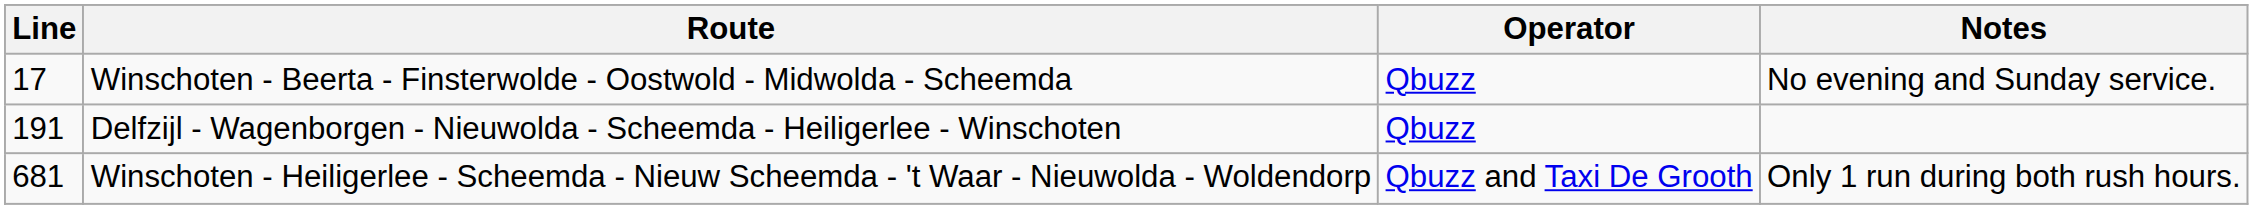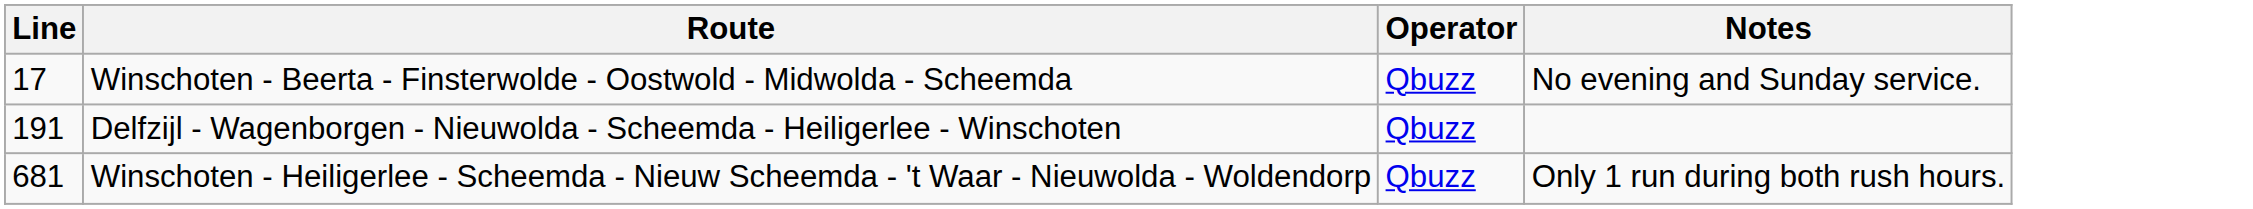(1569, 177) Qbuzz and Taxi De Grooth -> (1431, 177) Qbuzz
